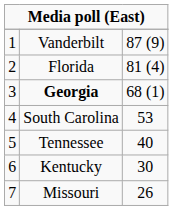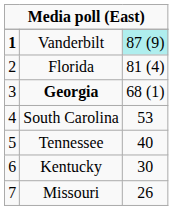(12, 42) normal -> (12, 42) bold
(145, 42) no background -> (145, 42) paleturquoise background
